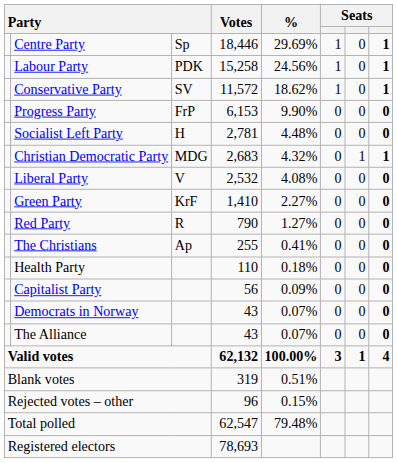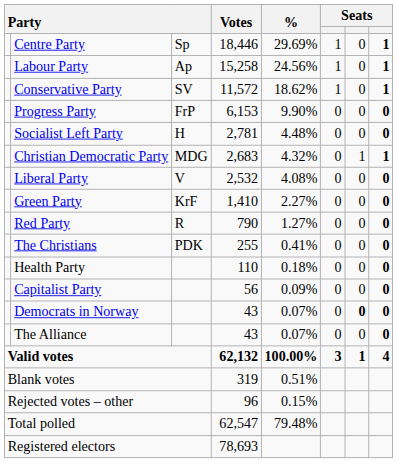(189, 66) PDK -> (183, 66) Ap
(183, 245) Ap -> (189, 245) PDK
(362, 312) normal -> (362, 312) bold
